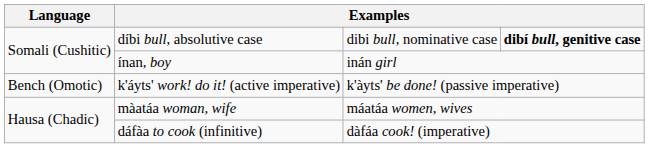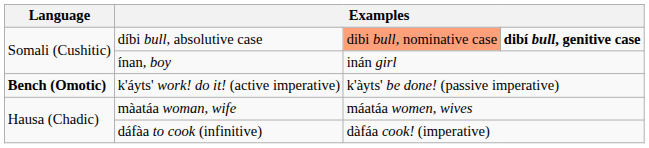(422, 39) no background -> (422, 39) lightsalmon background
(55, 85) normal -> (57, 85) bold
